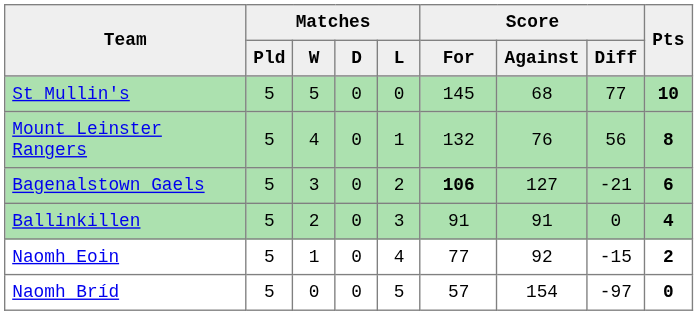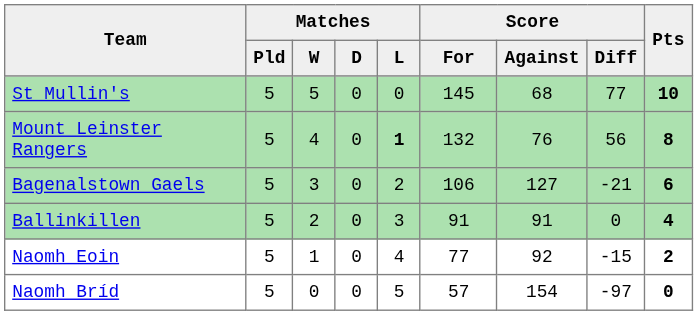(399, 140) normal -> (399, 140) bold
(459, 186) bold -> (459, 186) normal
